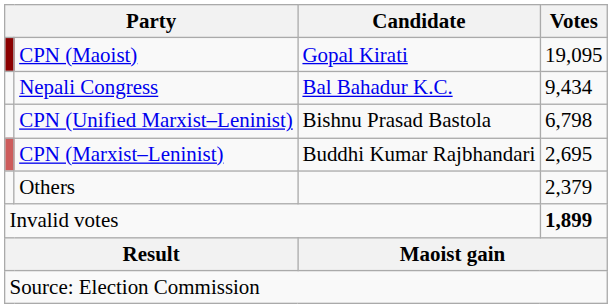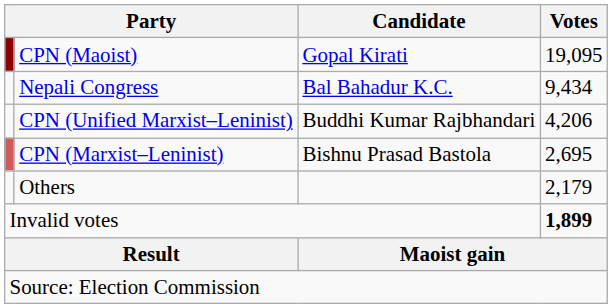(397, 120) Bishnu Prasad Bastola -> (419, 120) Buddhi Kumar Rajbhandari
(569, 120) 6,798 -> (569, 120) 4,206
(419, 154) Buddhi Kumar Rajbhandari -> (397, 154) Bishnu Prasad Bastola
(569, 187) 2,379 -> (569, 187) 2,179
